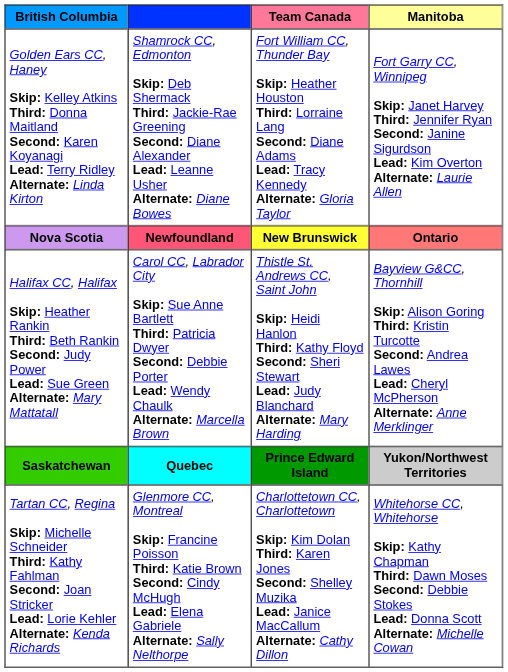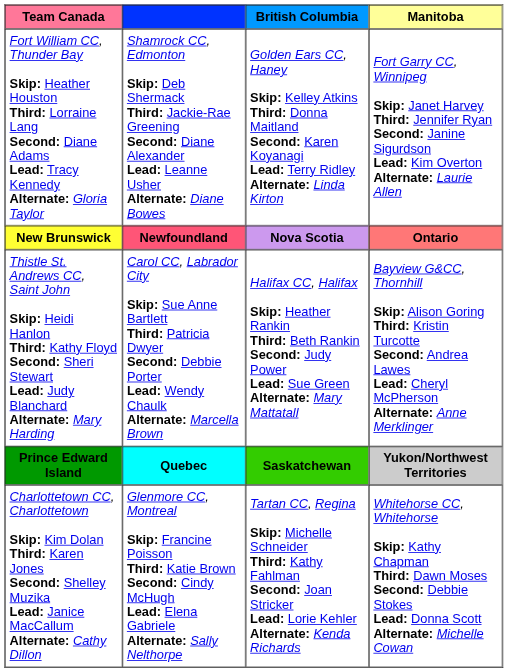columns swapped: (310, 16) <-> (66, 16)
